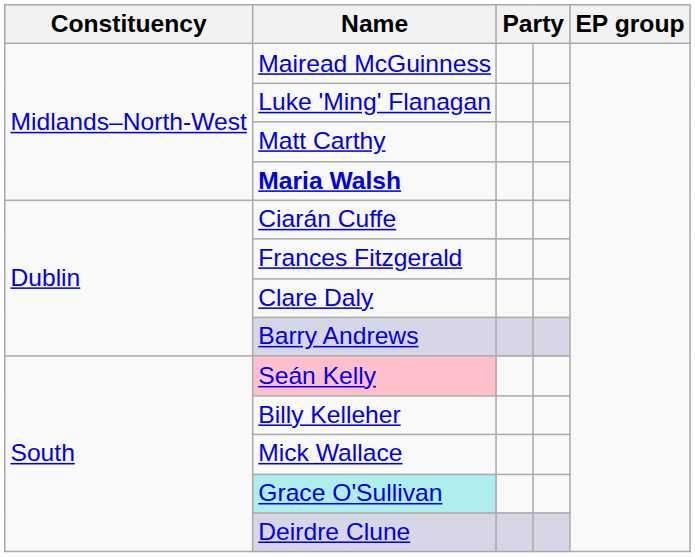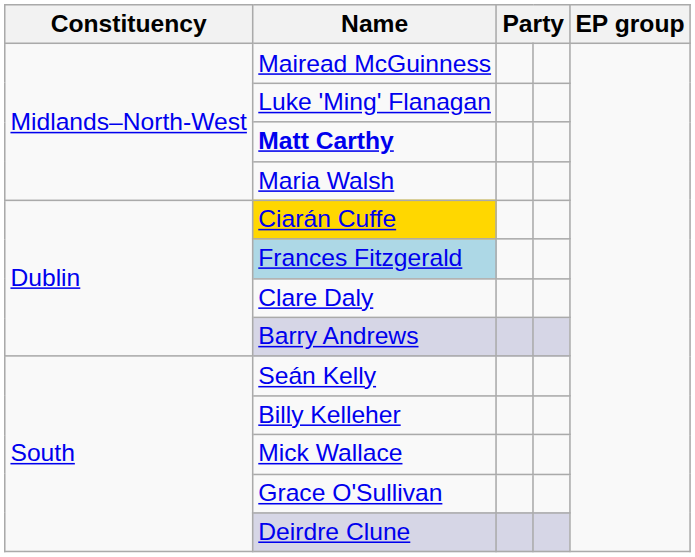(322, 141) normal -> (326, 141) bold
(330, 180) bold -> (326, 180) normal
(327, 219) no background -> (327, 219) gold background
(360, 258) no background -> (360, 258) lightblue background
(317, 375) pink background -> (317, 375) no background
(350, 492) paleturquoise background -> (350, 492) no background
